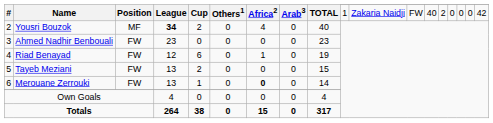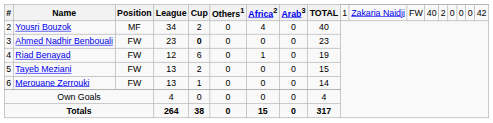(171, 28) bold -> (171, 28) normal
(199, 42) normal -> (199, 42) bold
(263, 83) bold -> (263, 83) normal
